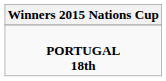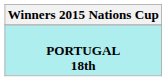(83, 57) no background -> (83, 57) paleturquoise background
